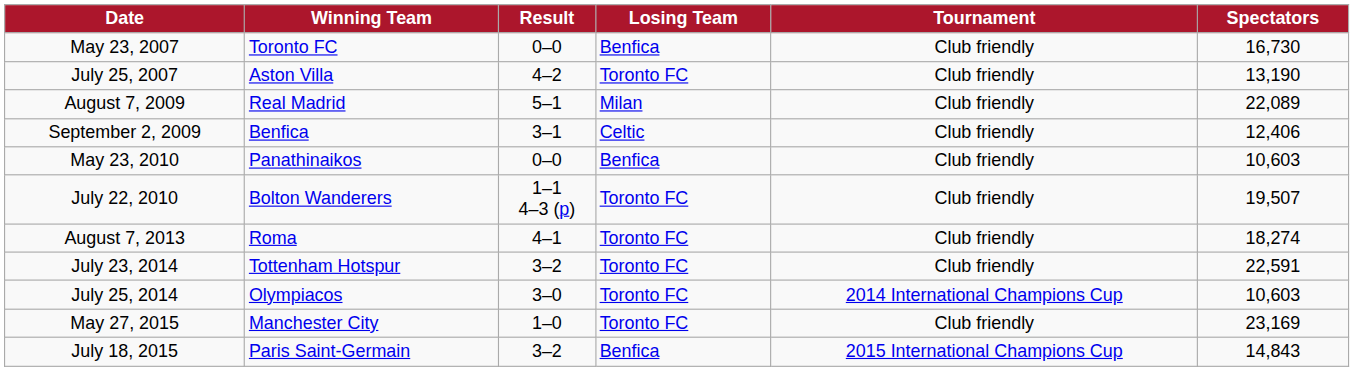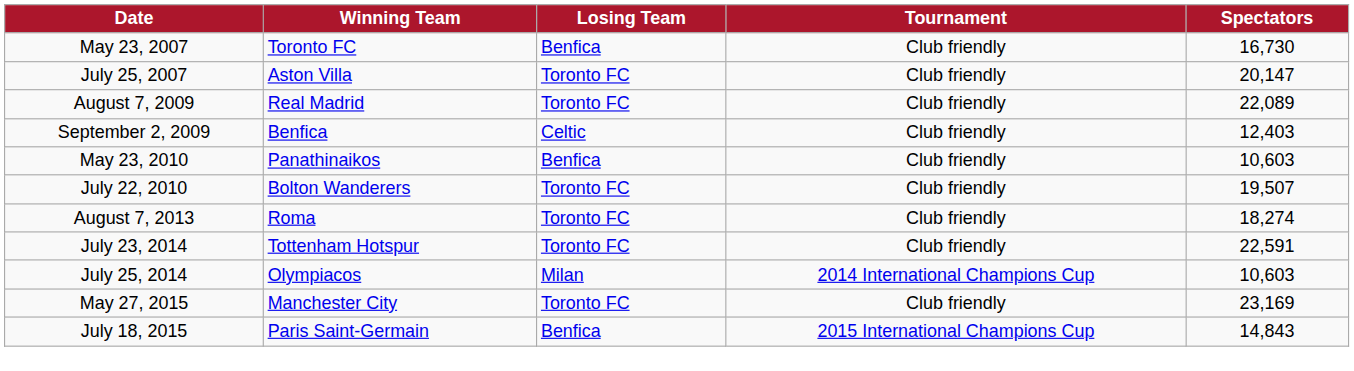- column: (547, 18)
(1273, 75) 13,190 -> (1267, 75) 20,147
(621, 103) Milan -> (585, 103) Toronto FC
(1273, 132) 12,406 -> (1267, 132) 12,403
(644, 294) Toronto FC -> (562, 274) Milan
